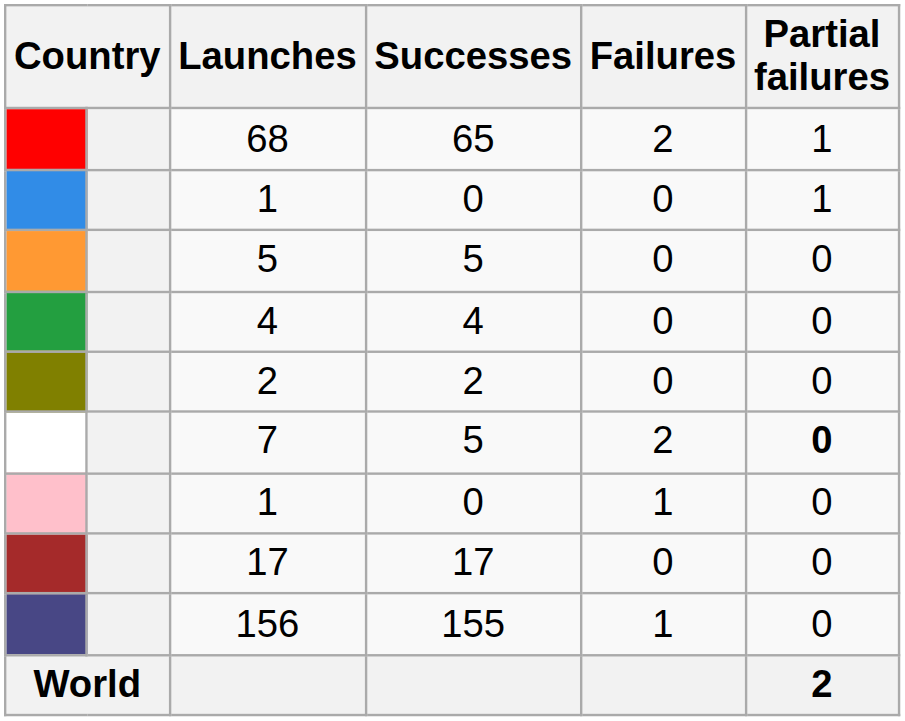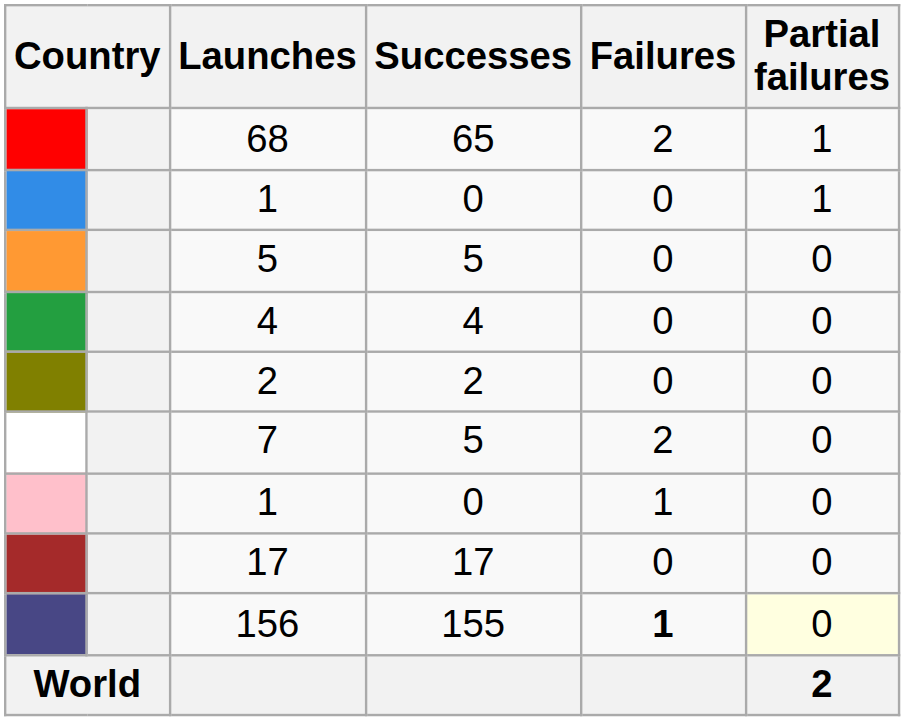(822, 441) bold -> (822, 441) normal
(663, 623) normal -> (663, 623) bold
(822, 623) no background -> (822, 623) lightyellow background
